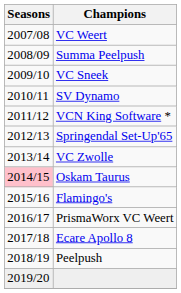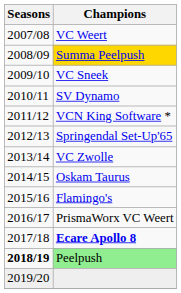(100, 55) no background -> (100, 55) gold background
(28, 177) pink background -> (28, 177) no background
(94, 237) normal -> (96, 237) bold
(28, 258) normal -> (28, 258) bold
(79, 258) no background -> (79, 258) lightgreen background
